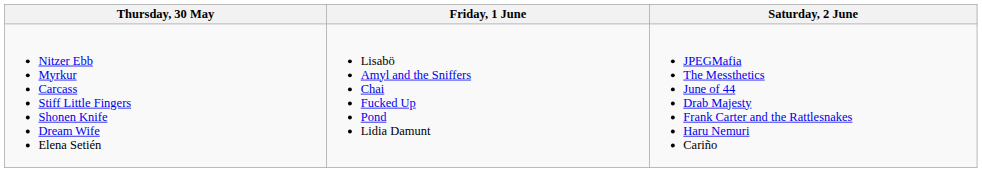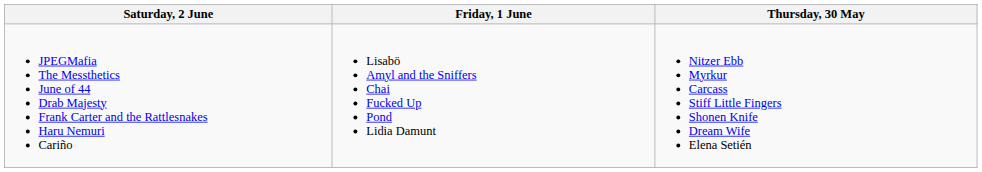columns swapped: (166, 14) <-> (813, 14)
